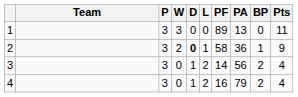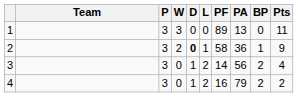(282, 83) 4 -> (282, 83) 2
